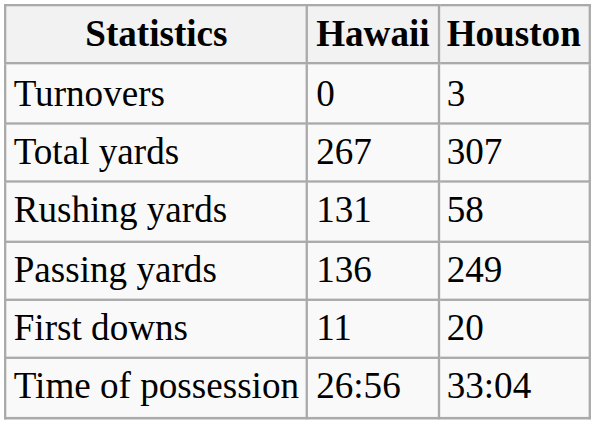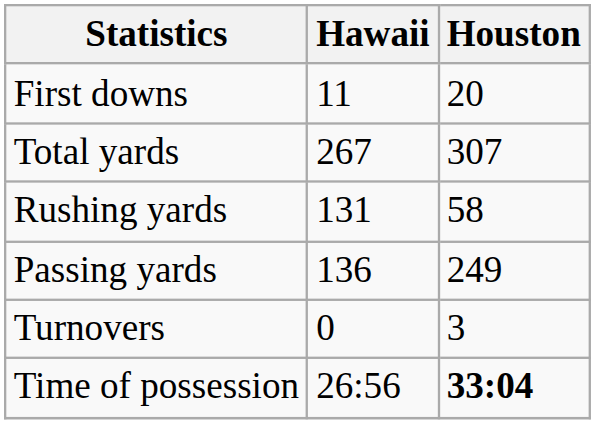rows swapped: (101, 328) <-> (89, 92)
(489, 387) normal -> (490, 387) bold
